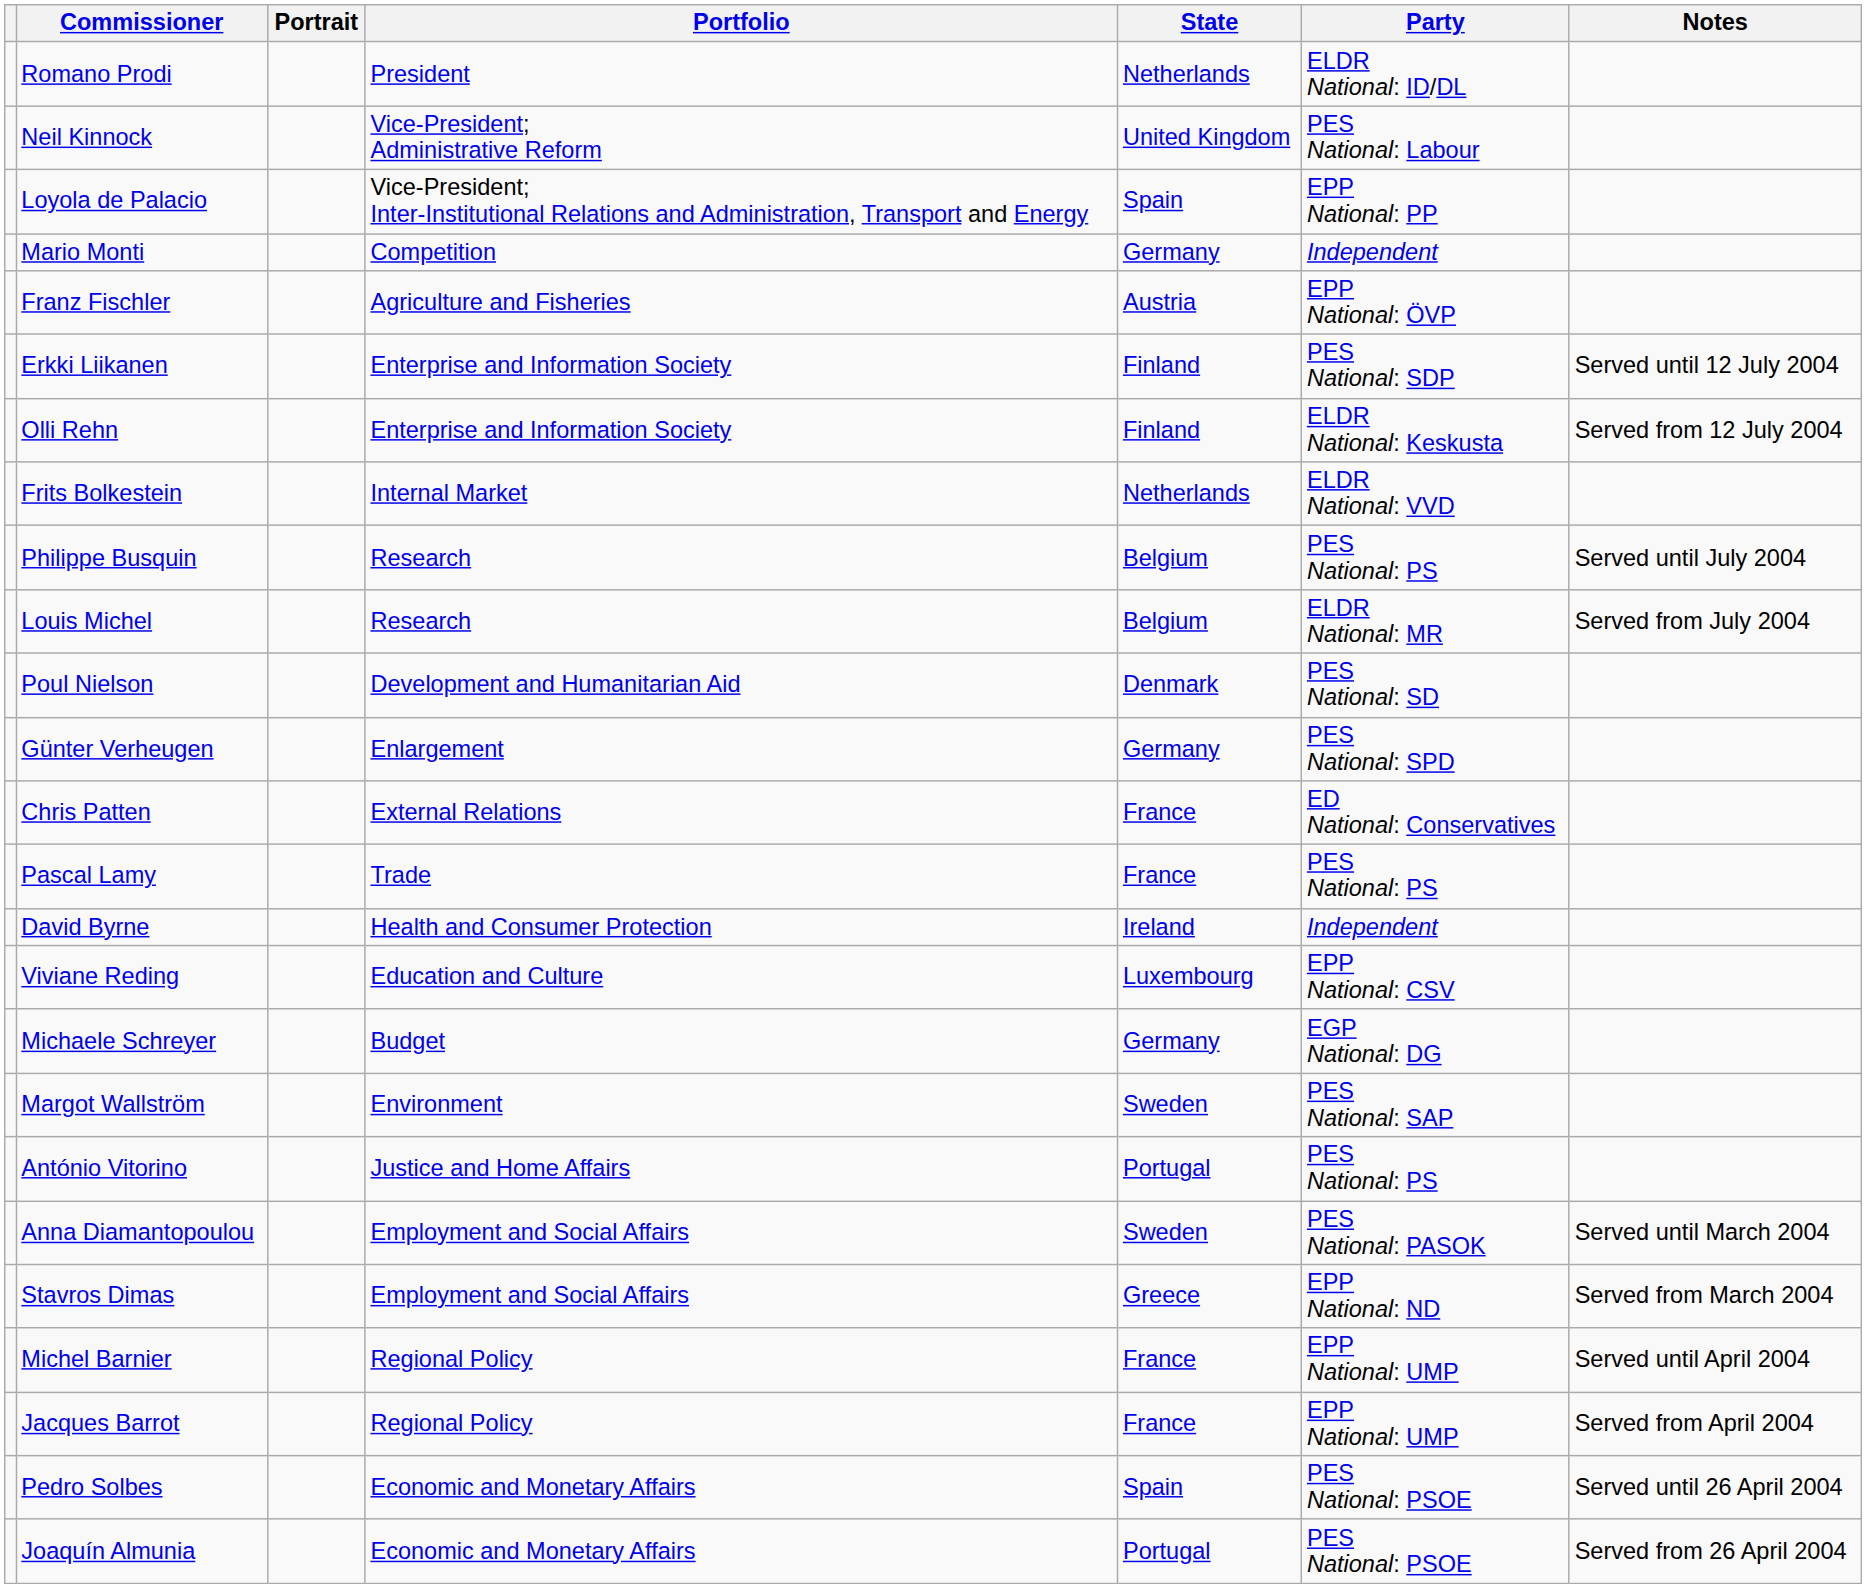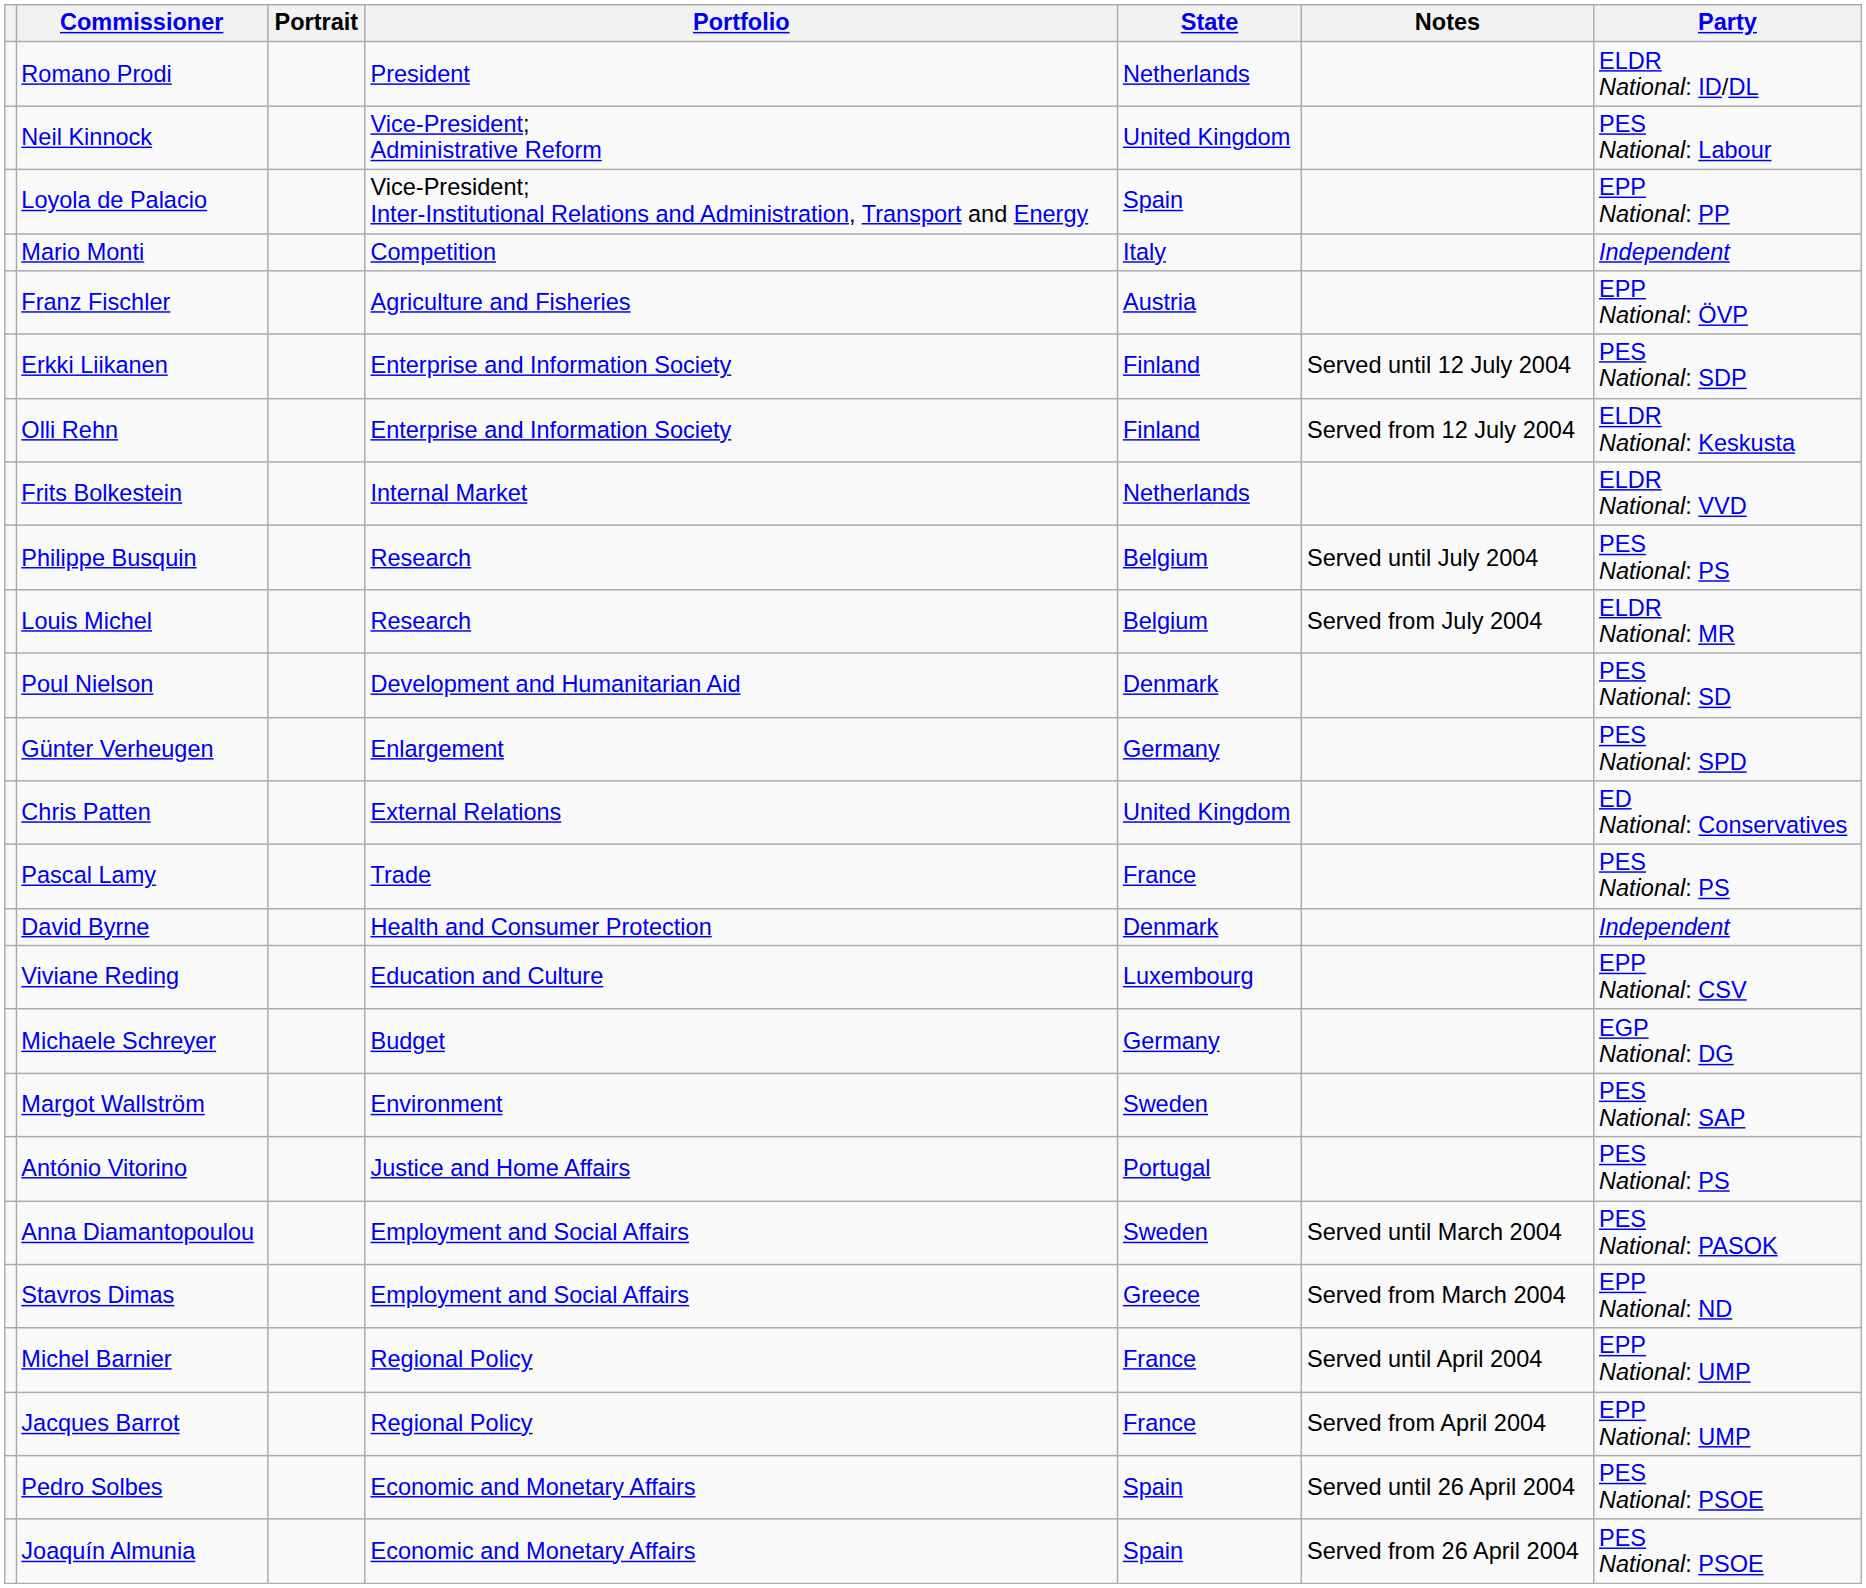columns swapped: (1435, 23) <-> (1715, 23)
(1171, 251) Germany -> (1145, 251) Italy
(1160, 812) France -> (1207, 812) United Kingdom
(1159, 926) Ireland -> (1171, 926) Denmark
(1167, 1551) Portugal -> (1153, 1551) Spain
